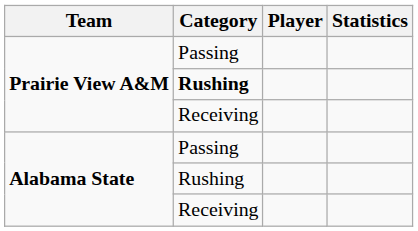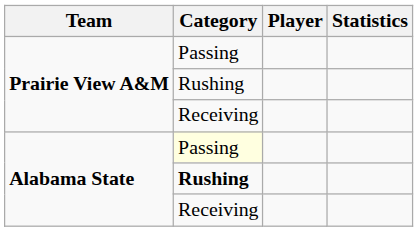(213, 84) bold -> (211, 84) normal
(208, 146) no background -> (208, 146) lightyellow background
(211, 178) normal -> (213, 178) bold
